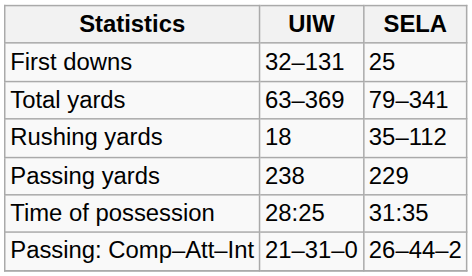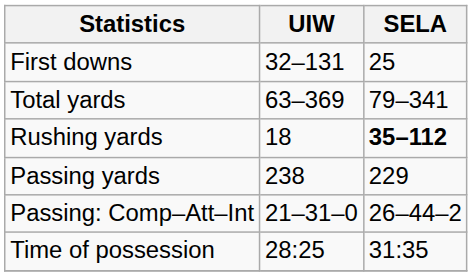(408, 137) normal -> (408, 137) bold
rows swapped: (132, 251) <-> (112, 213)
